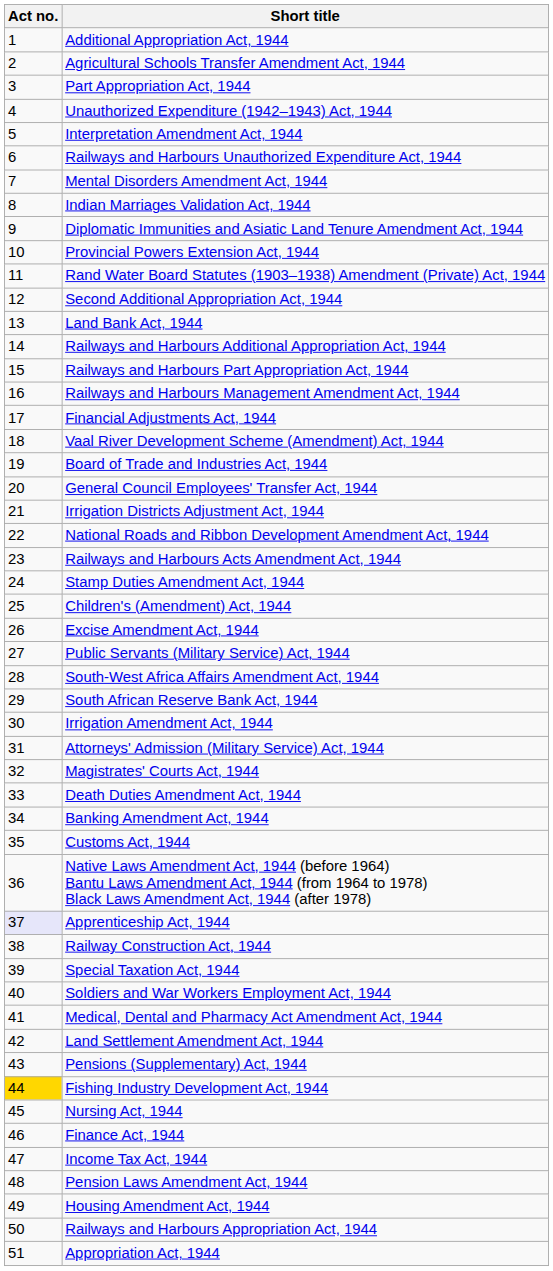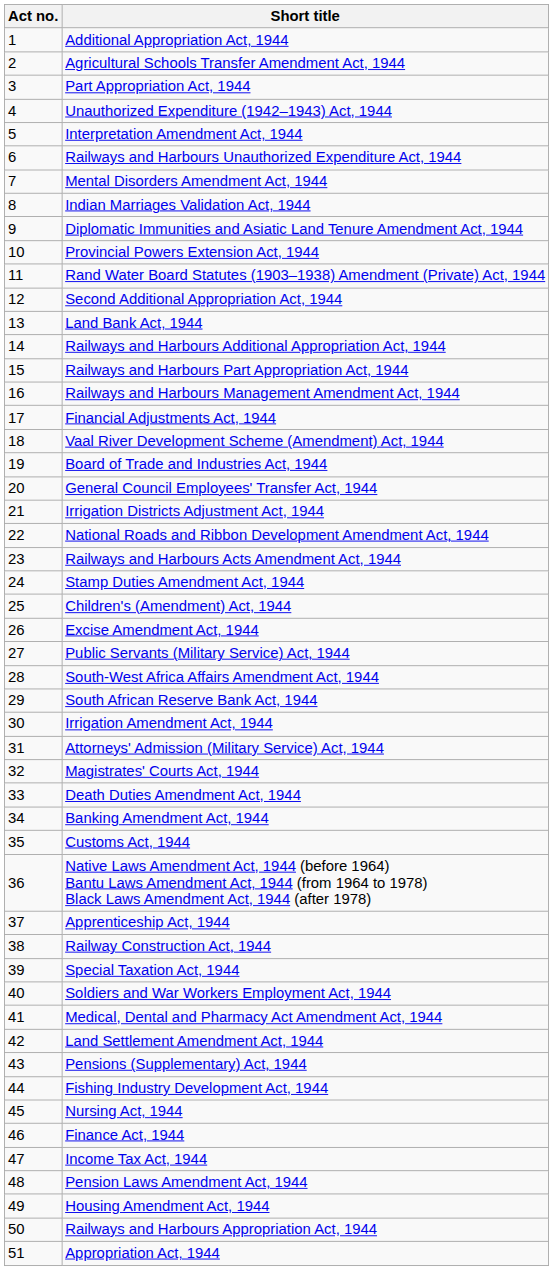(16, 922) lavender background -> (16, 922) no background
(16, 1088) gold background -> (16, 1088) no background
